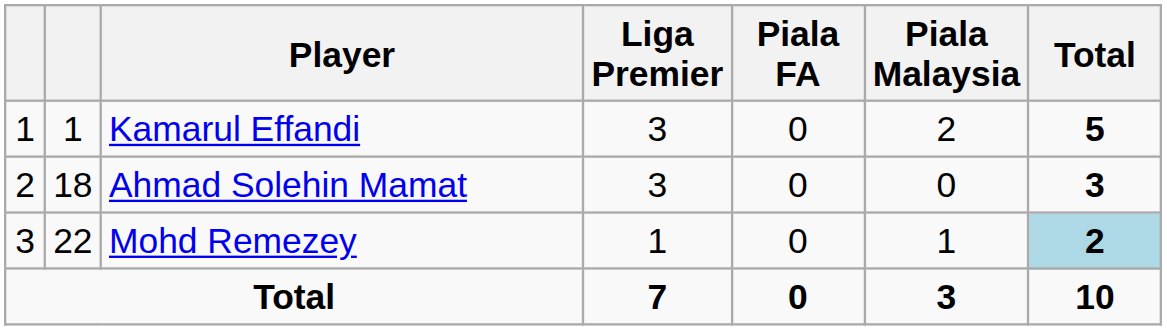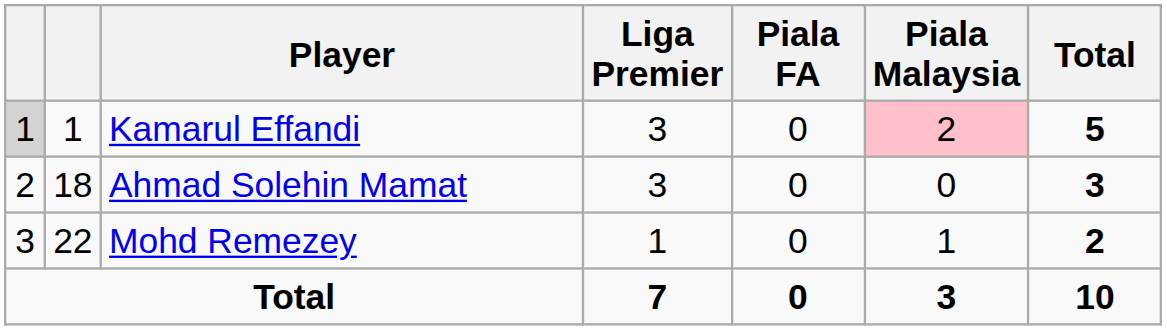(25, 129) no background -> (25, 129) lightgrey background
(946, 129) no background -> (946, 129) pink background
(1095, 241) lightblue background -> (1095, 241) no background
